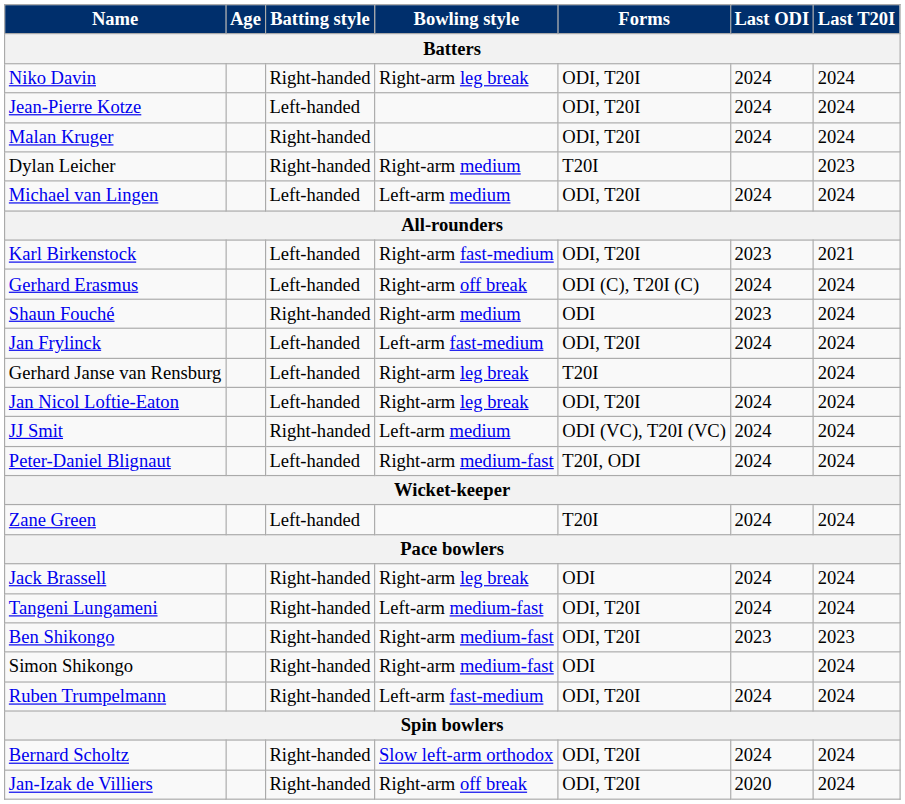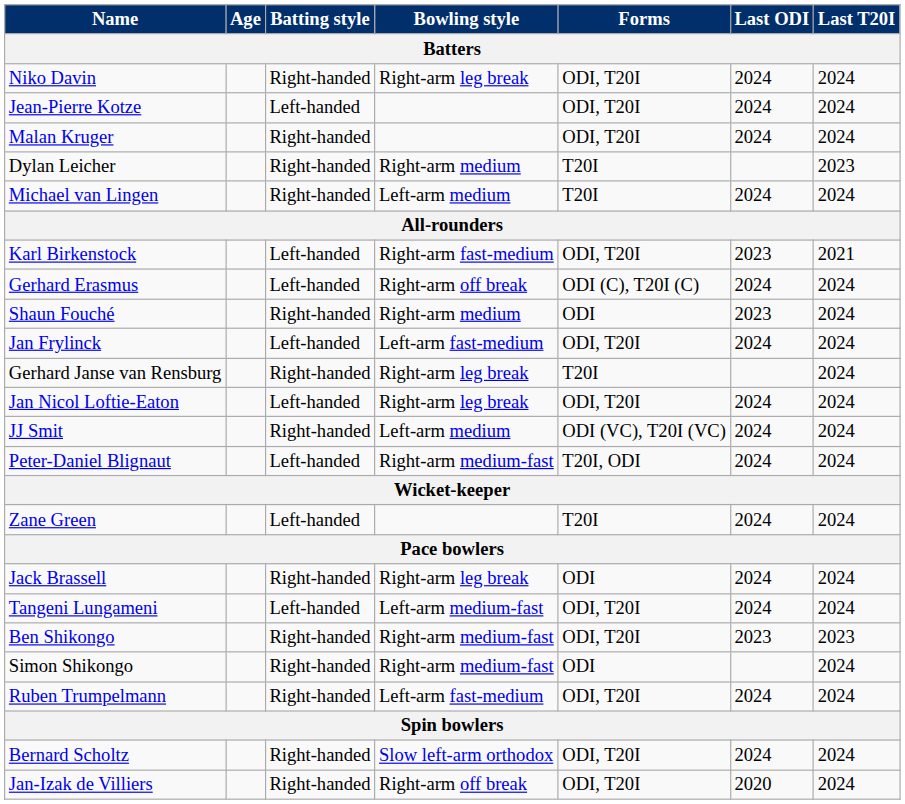(315, 195) Left-handed -> (320, 195) Right-handed
(601, 195) ODI, T20I -> (580, 195) T20I
(315, 372) Left-handed -> (320, 372) Right-handed
(320, 607) Right-handed -> (315, 607) Left-handed
